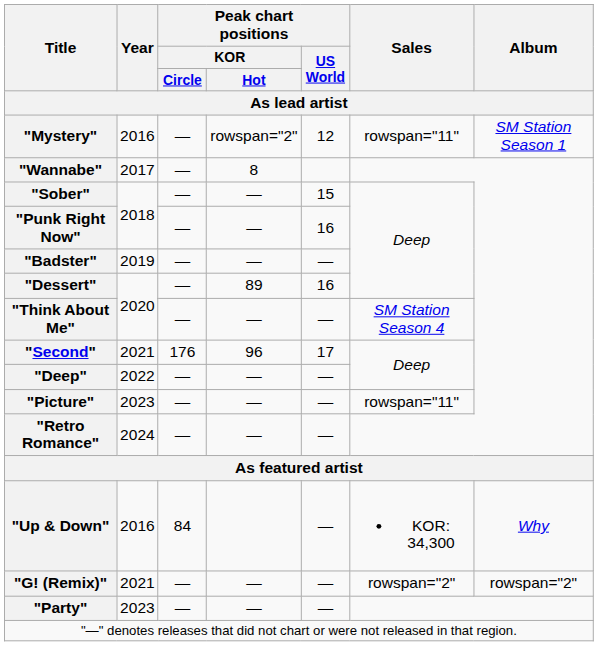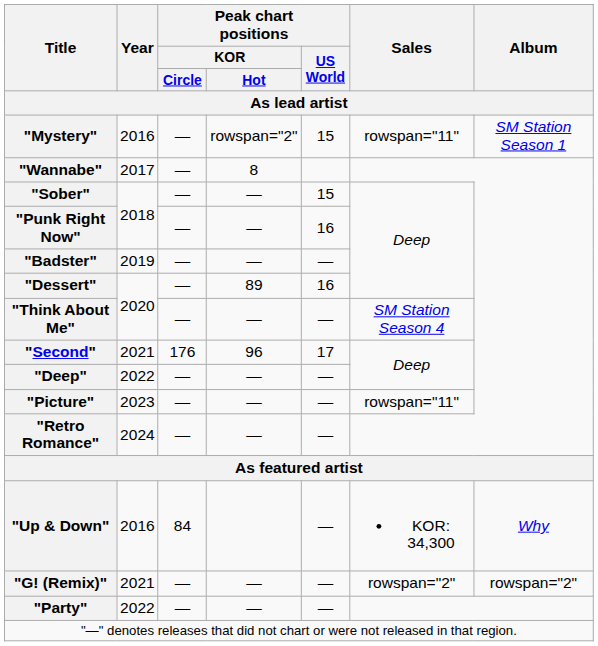(325, 136) 12 -> (325, 136) 15
(137, 608) 2023 -> (137, 608) 2022
